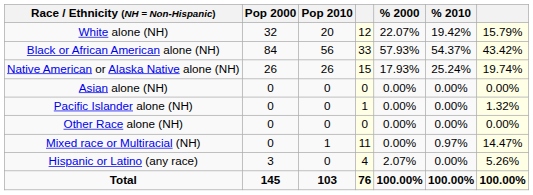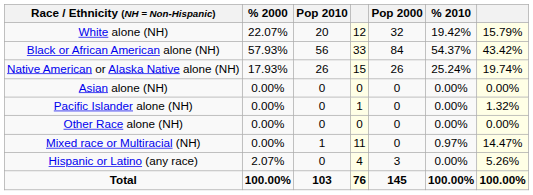columns swapped: (271, 13) <-> (400, 13)
